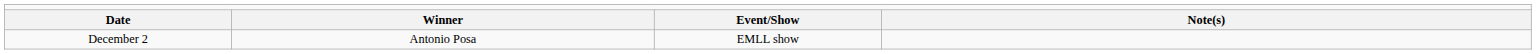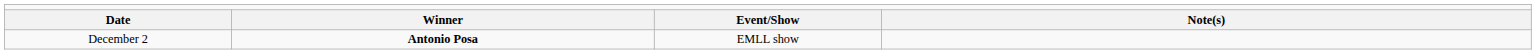(443, 39) normal -> (443, 39) bold
